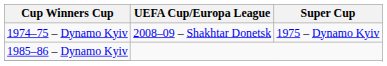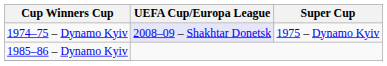(202, 32) no background -> (202, 32) lavender background
